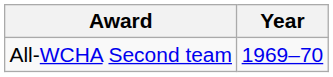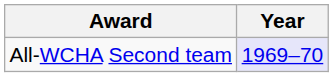(282, 54) no background -> (282, 54) lavender background
